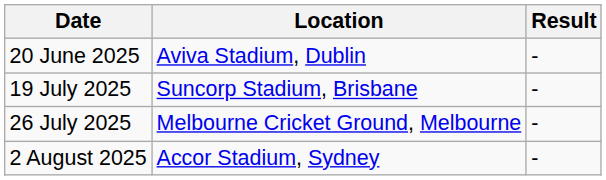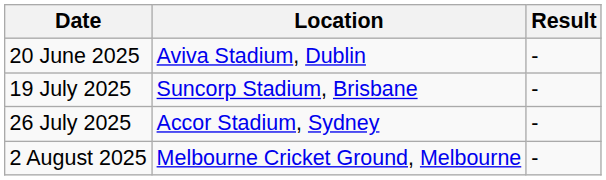(339, 123) Melbourne Cricket Ground, Melbourne -> (268, 123) Accor Stadium, Sydney
(268, 157) Accor Stadium, Sydney -> (339, 157) Melbourne Cricket Ground, Melbourne
